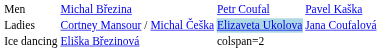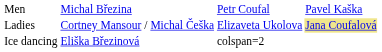(260, 25) lightblue background -> (260, 25) no background
(341, 25) no background -> (341, 25) khaki background
